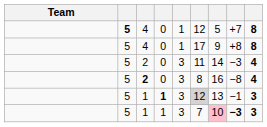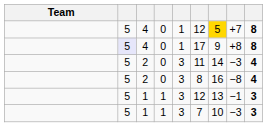(127, 29) bold -> (127, 29) normal
(217, 29) no background -> (217, 29) gold background
(127, 46) no background -> (127, 46) lavender background
(145, 79) bold -> (145, 79) normal
(163, 96) bold -> (163, 96) normal
(199, 96) lightgrey background -> (199, 96) no background
(217, 113) pink background -> (217, 113) no background
(236, 113) bold -> (236, 113) normal
